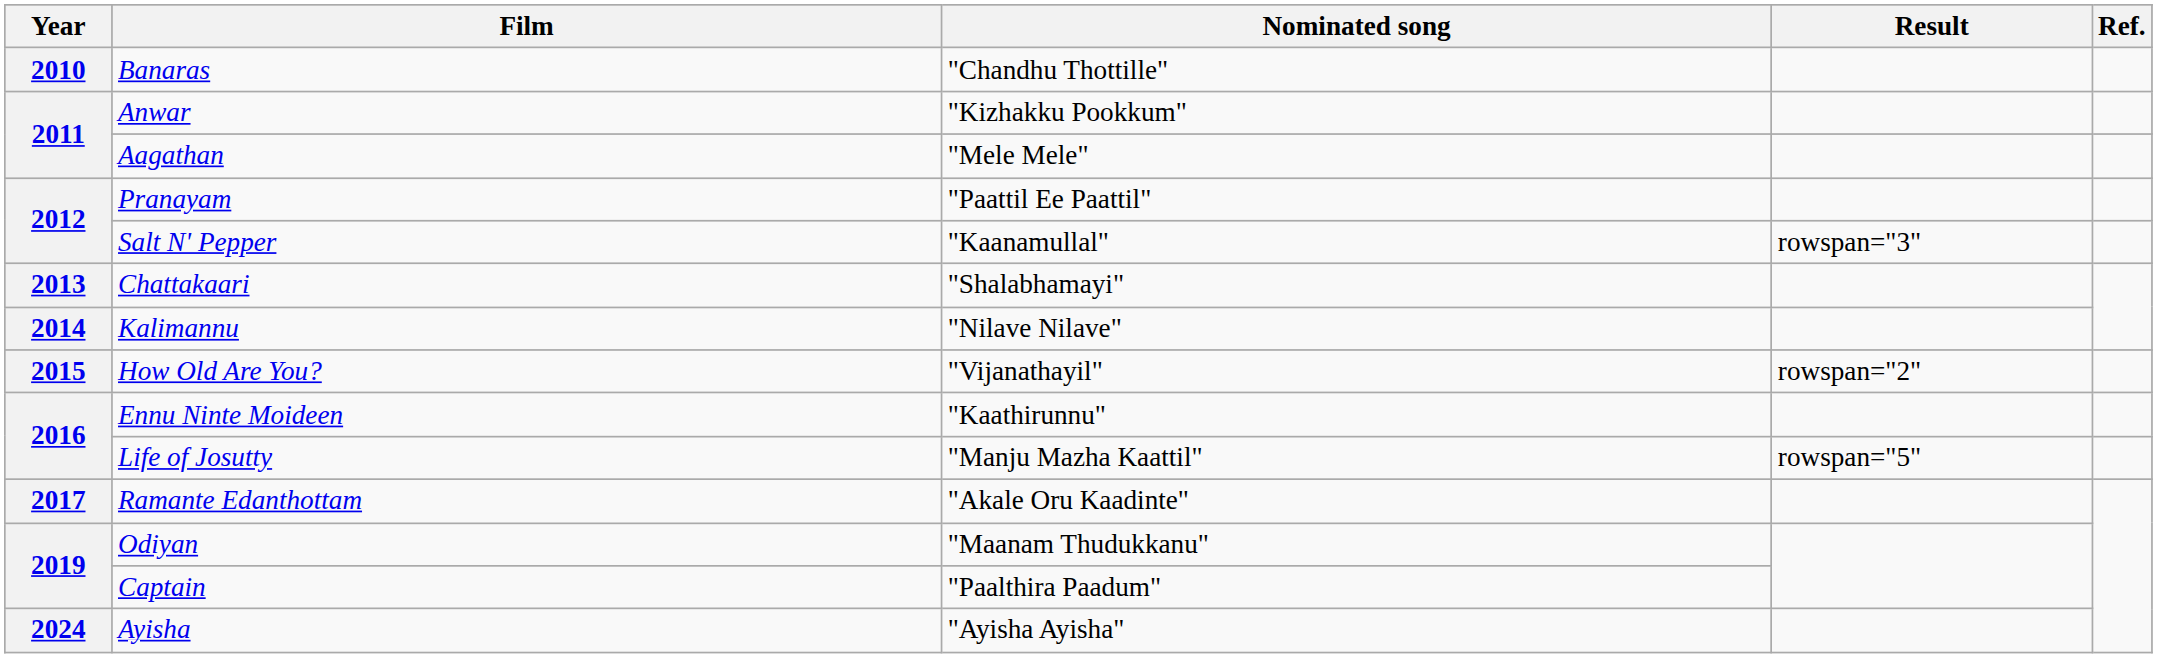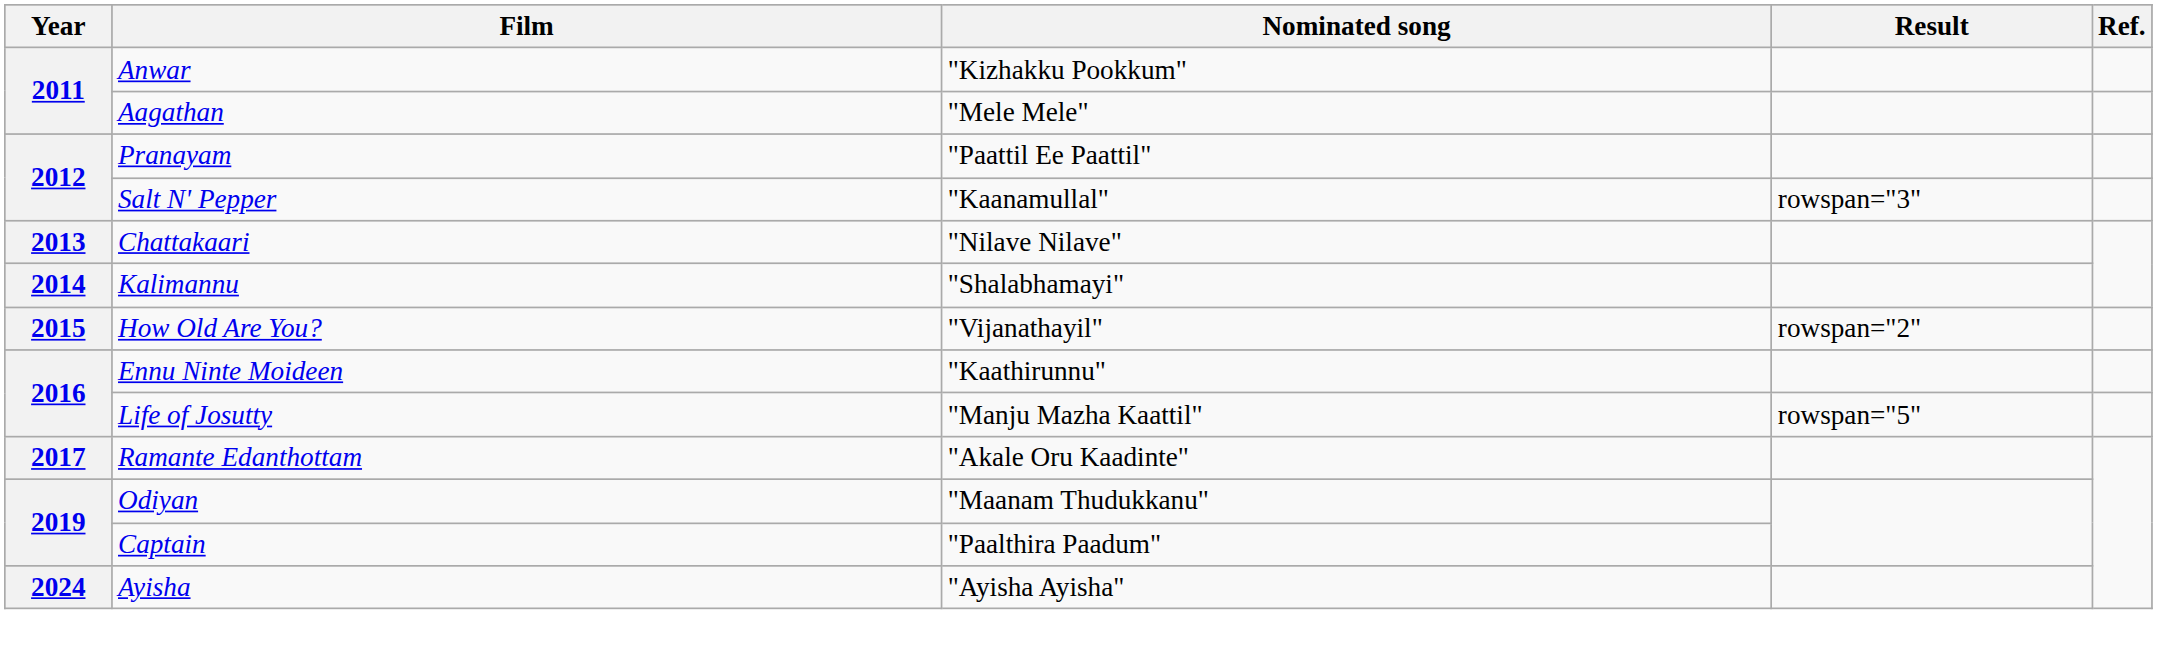- row: (164, 69)
(1036, 284) "Shalabhamayi" -> (1035, 241) "Nilave Nilave"
(1035, 328) "Nilave Nilave" -> (1036, 284) "Shalabhamayi"
